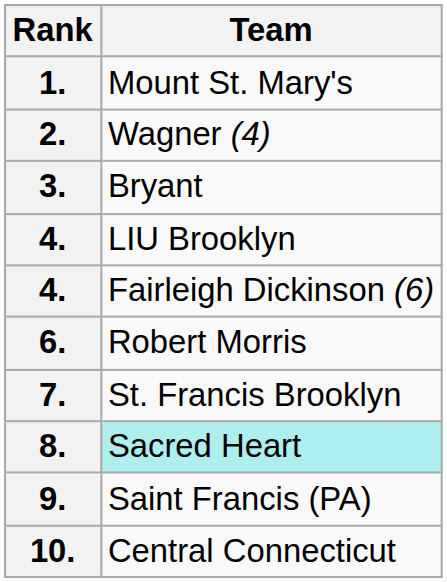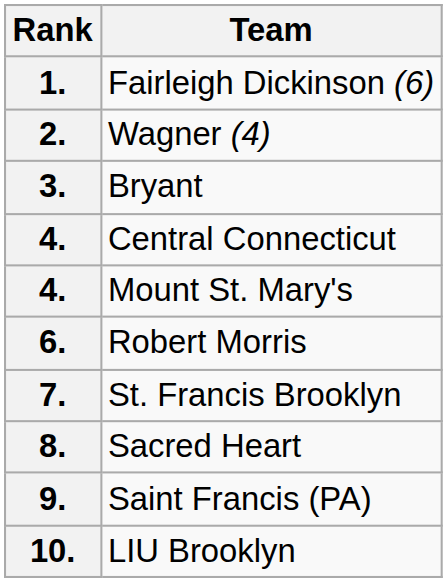(230, 82) Mount St. Mary's -> (271, 82) Fairleigh Dickinson (6)
(202, 238) LIU Brooklyn -> (252, 238) Central Connecticut
(271, 290) Fairleigh Dickinson (6) -> (230, 290) Mount St. Mary's
(205, 446) paleturquoise background -> (205, 446) no background
(252, 550) Central Connecticut -> (202, 550) LIU Brooklyn
